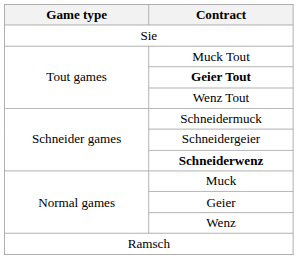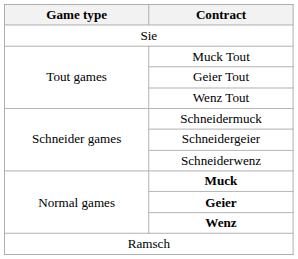(221, 77) bold -> (221, 77) normal
(221, 160) bold -> (221, 160) normal
(221, 181) normal -> (221, 181) bold
(221, 202) normal -> (221, 202) bold
(221, 222) normal -> (221, 222) bold
